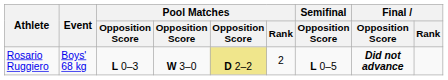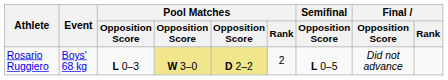(182, 67) no background -> (182, 67) khaki background
(383, 61) bold -> (383, 61) normal
